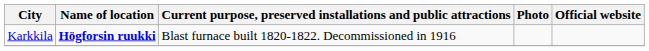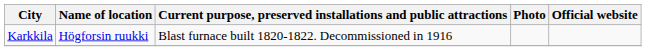(107, 35) bold -> (104, 35) normal
